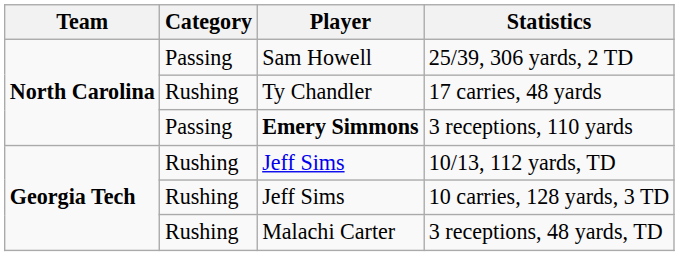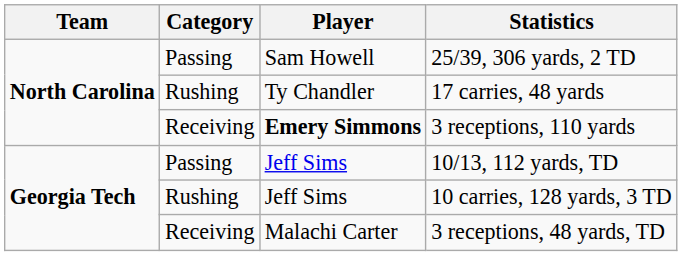(199, 127) Passing -> (210, 127) Receiving
(202, 162) Rushing -> (199, 162) Passing
(202, 232) Rushing -> (210, 232) Receiving
